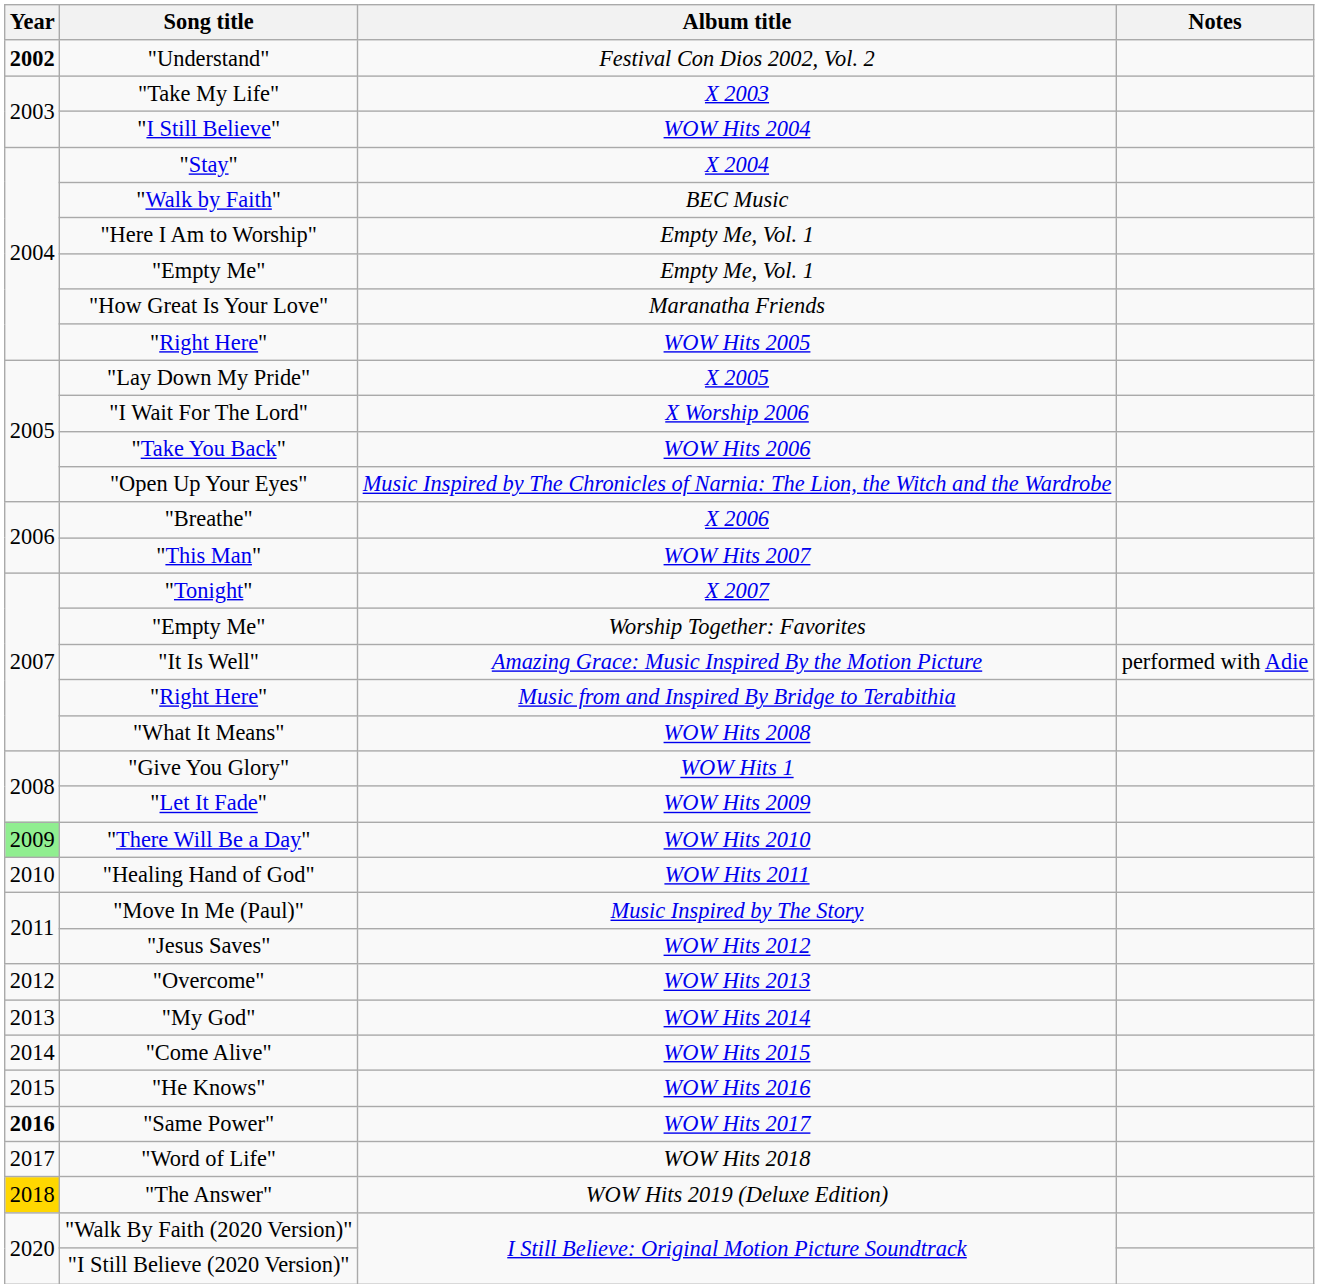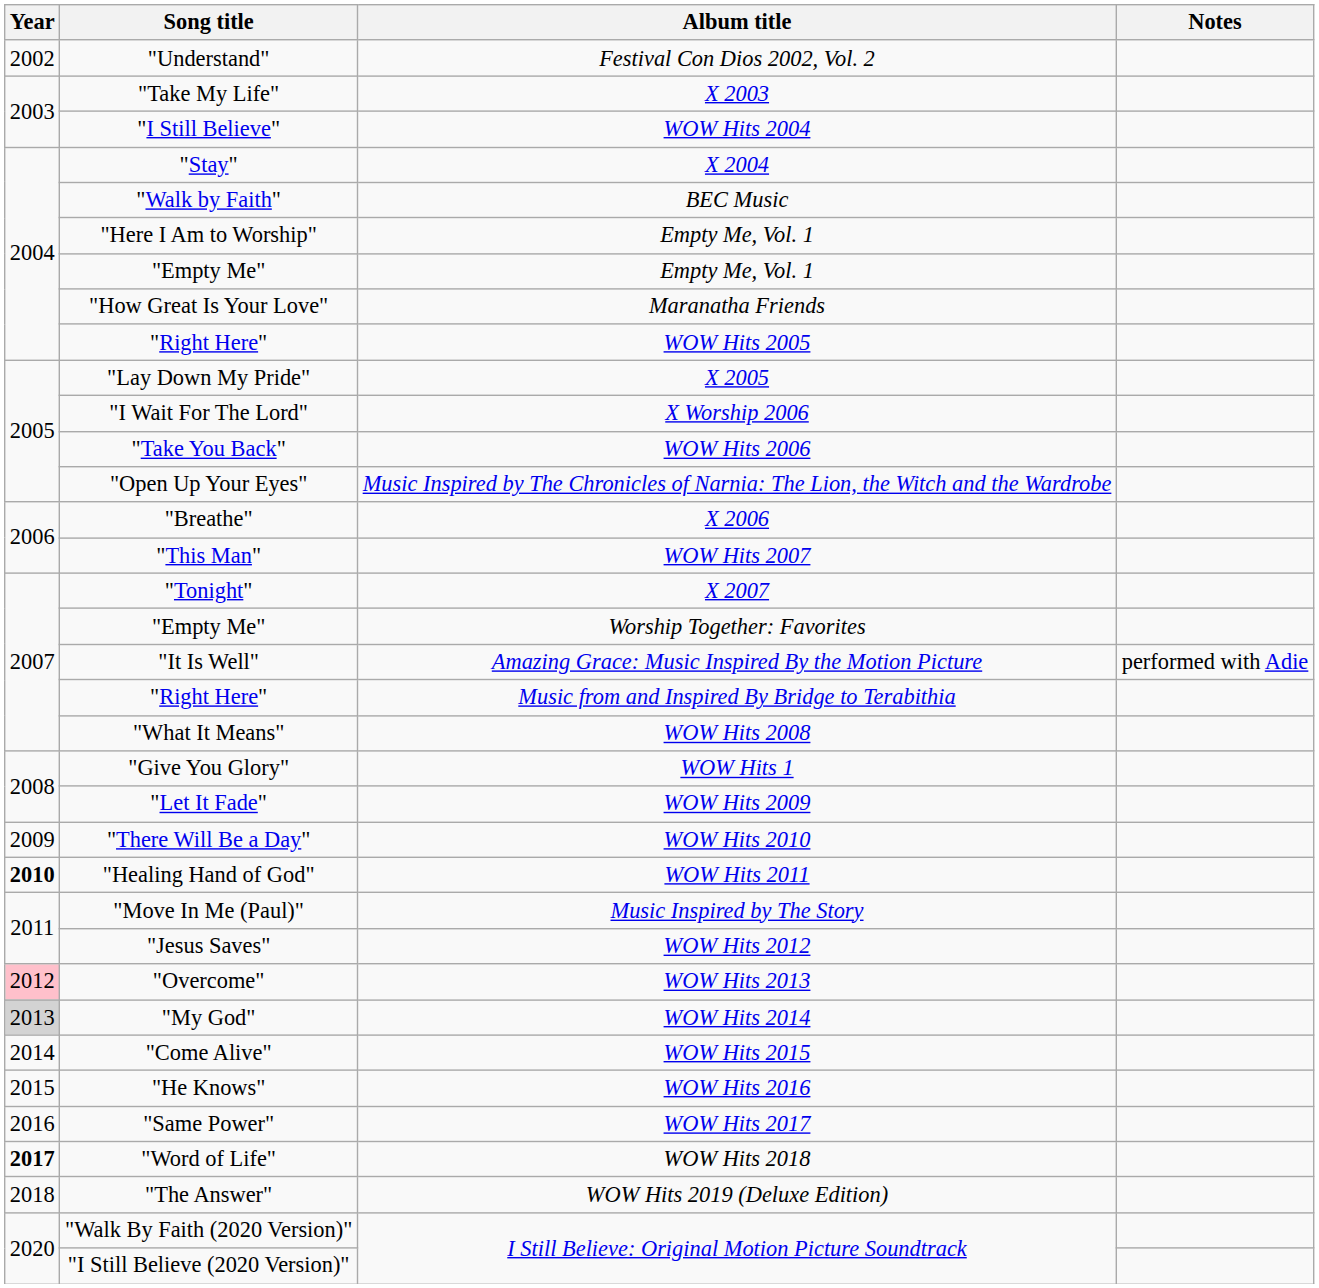(32, 57) bold -> (32, 57) normal
(32, 839) lightgreen background -> (32, 839) no background
(32, 874) normal -> (32, 874) bold
(32, 981) no background -> (32, 981) pink background
(32, 1016) no background -> (32, 1016) lightgrey background
(32, 1123) bold -> (32, 1123) normal
(32, 1159) normal -> (32, 1159) bold
(32, 1194) gold background -> (32, 1194) no background
